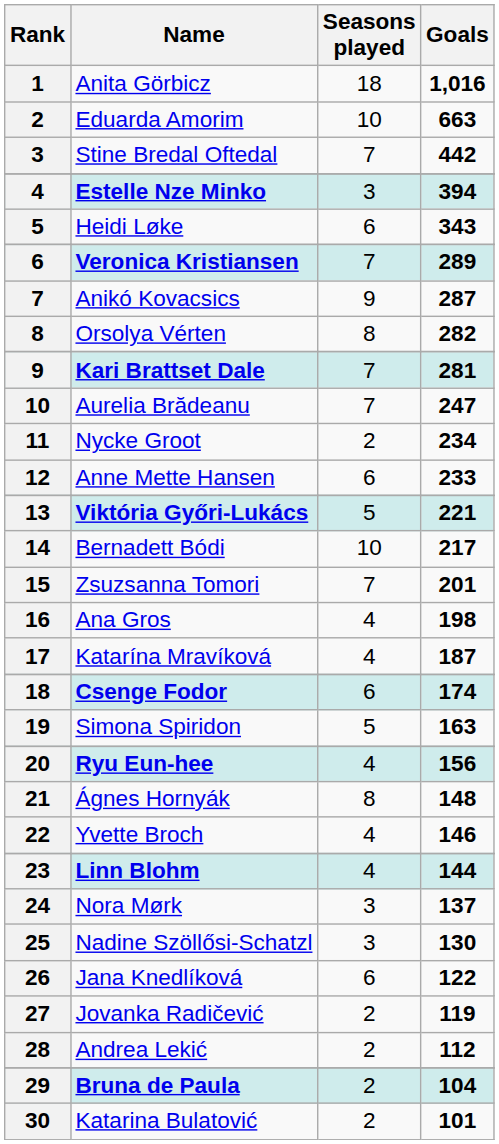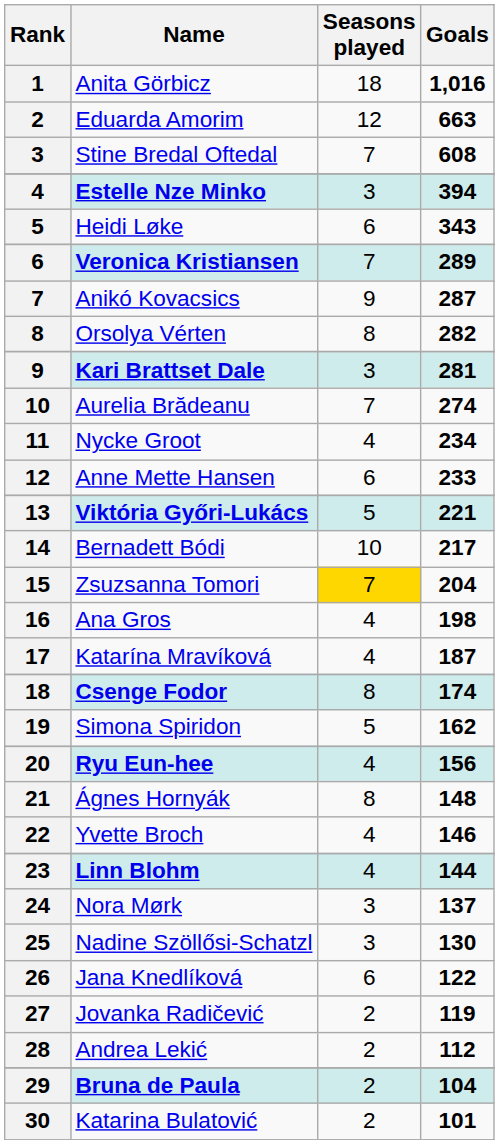(369, 119) 10 -> (369, 119) 12
(457, 155) 442 -> (457, 155) 608
(369, 369) 7 -> (369, 369) 3
(457, 405) 247 -> (457, 405) 274
(369, 441) 2 -> (369, 441) 4
(369, 584) no background -> (369, 584) gold background
(457, 584) 201 -> (457, 584) 204
(369, 691) 6 -> (369, 691) 8
(457, 727) 163 -> (457, 727) 162
